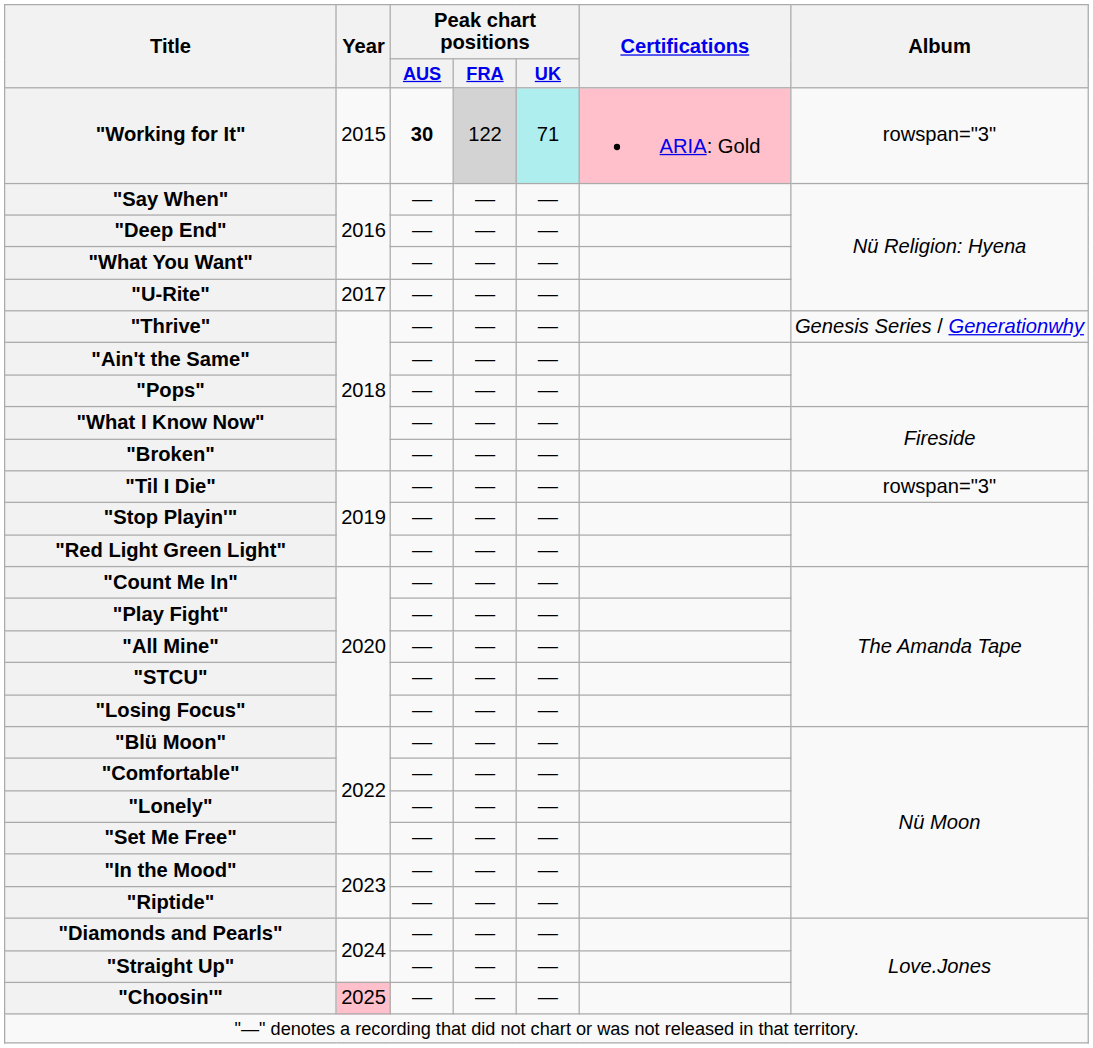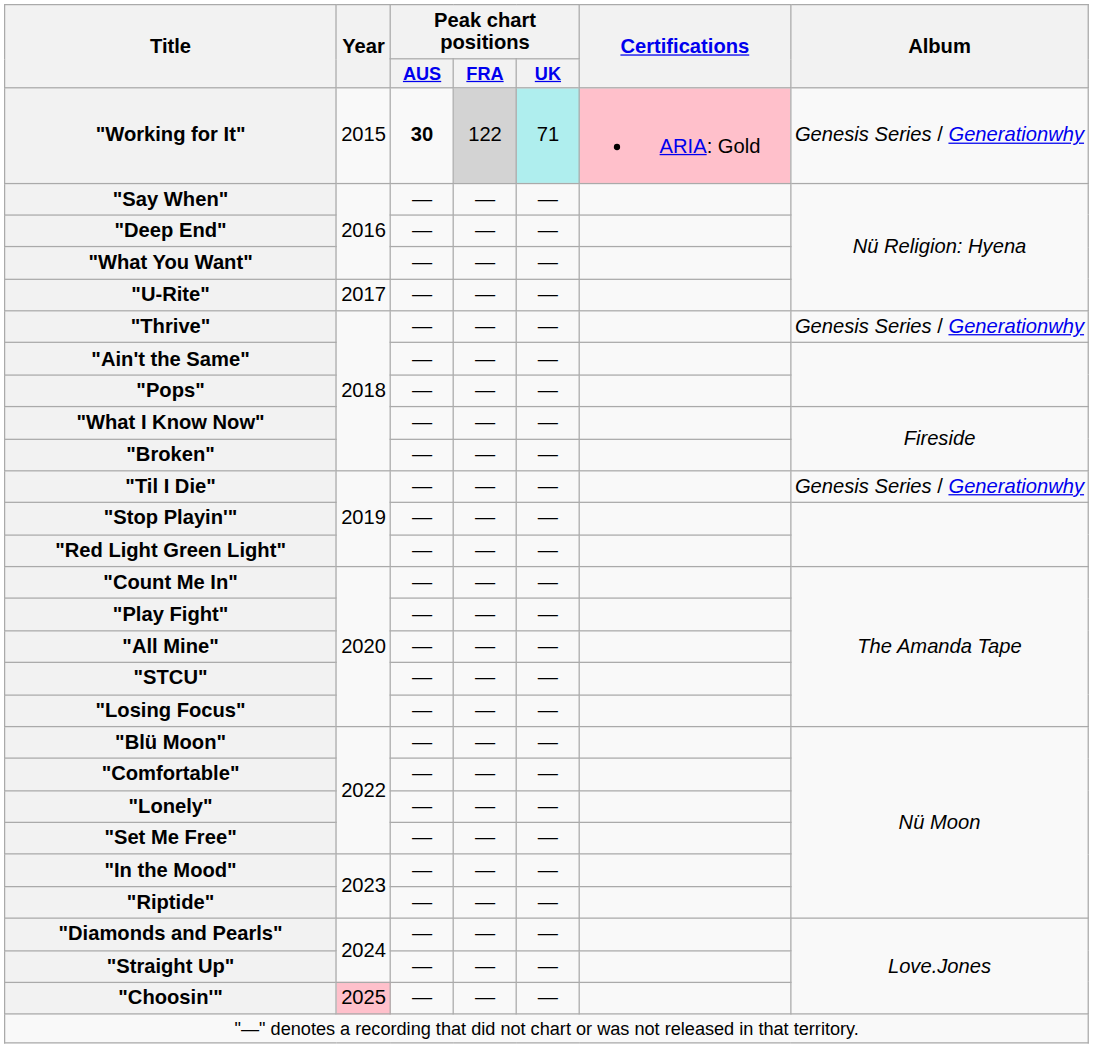(939, 135) rowspan="3" -> (939, 135) Genesis Series / Generationwhy
(939, 486) rowspan="3" -> (939, 486) Genesis Series / Generationwhy
